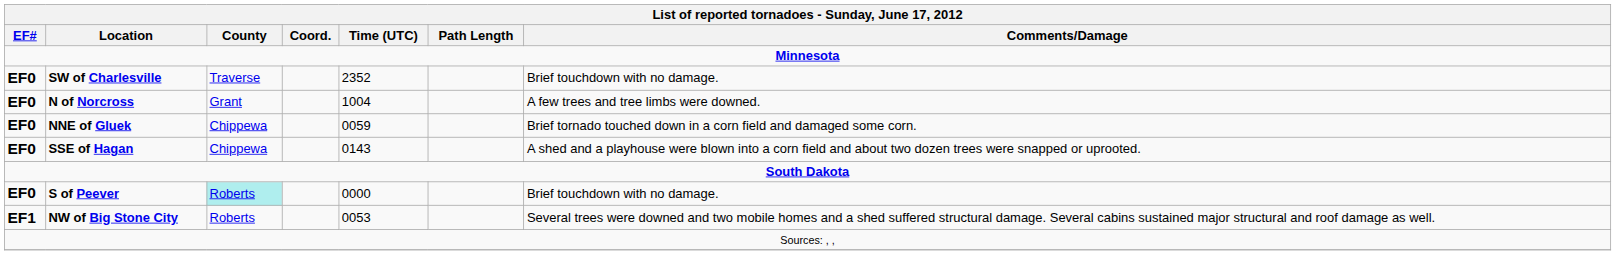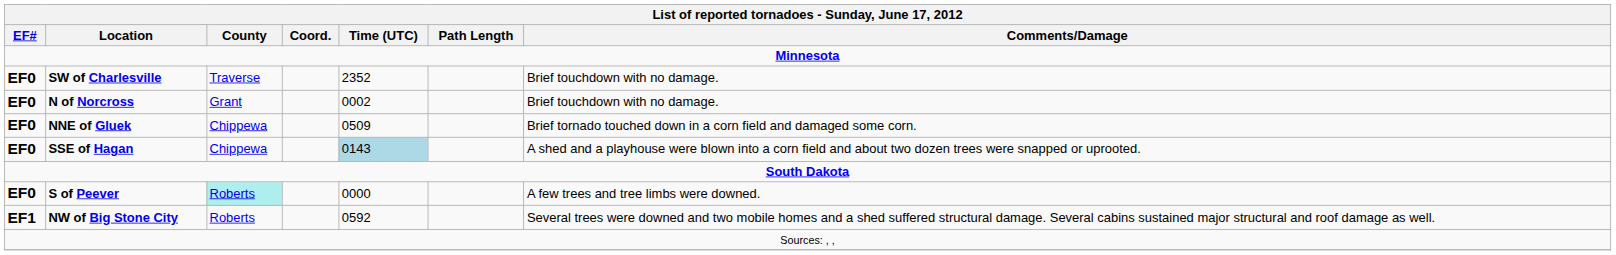(356, 101) 1004 -> (356, 101) 0002
(644, 101) A few trees and tree limbs were downed. -> (623, 101) Brief touchdown with no damage.
(356, 125) 0059 -> (356, 125) 0509
(356, 149) no background -> (356, 149) lightblue background
(623, 193) Brief touchdown with no damage. -> (644, 193) A few trees and tree limbs were downed.
(356, 217) 0053 -> (356, 217) 0592
